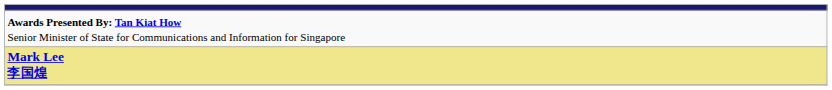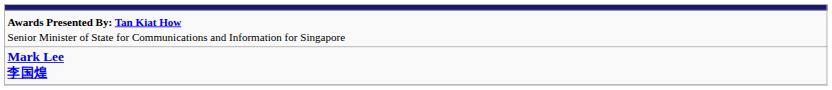(36, 65) khaki background -> (36, 65) no background
